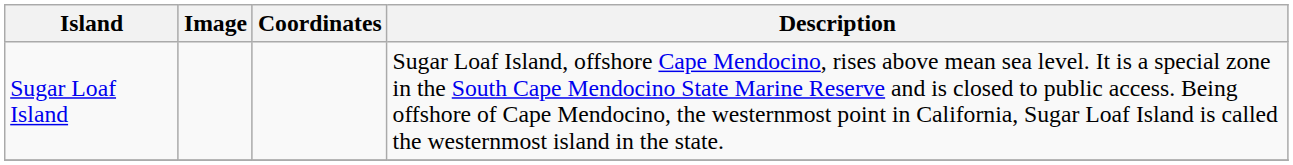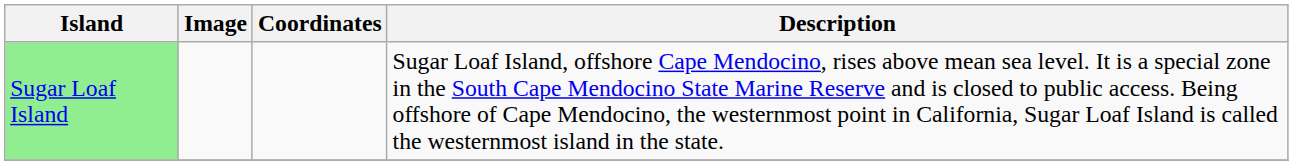(63, 100) no background -> (63, 100) lightgreen background
